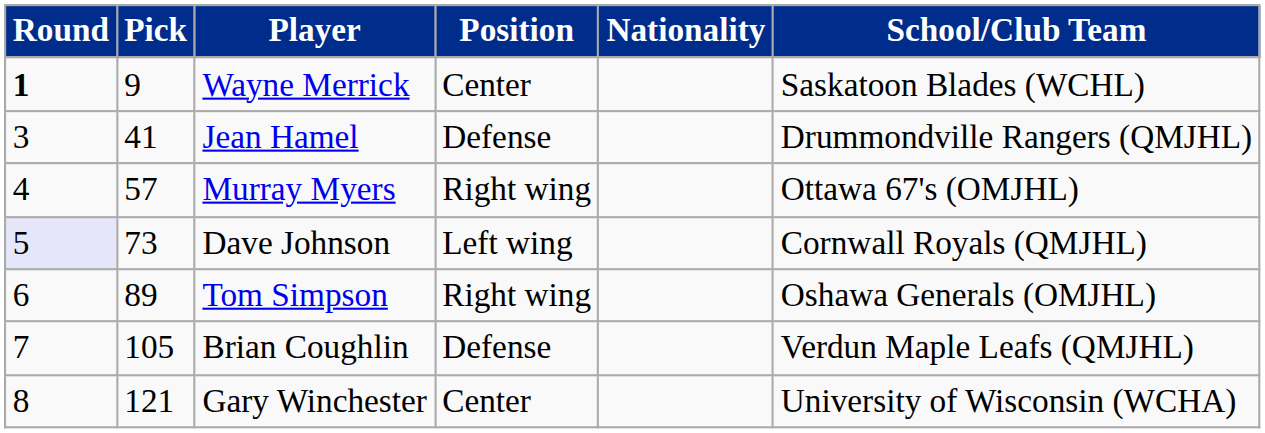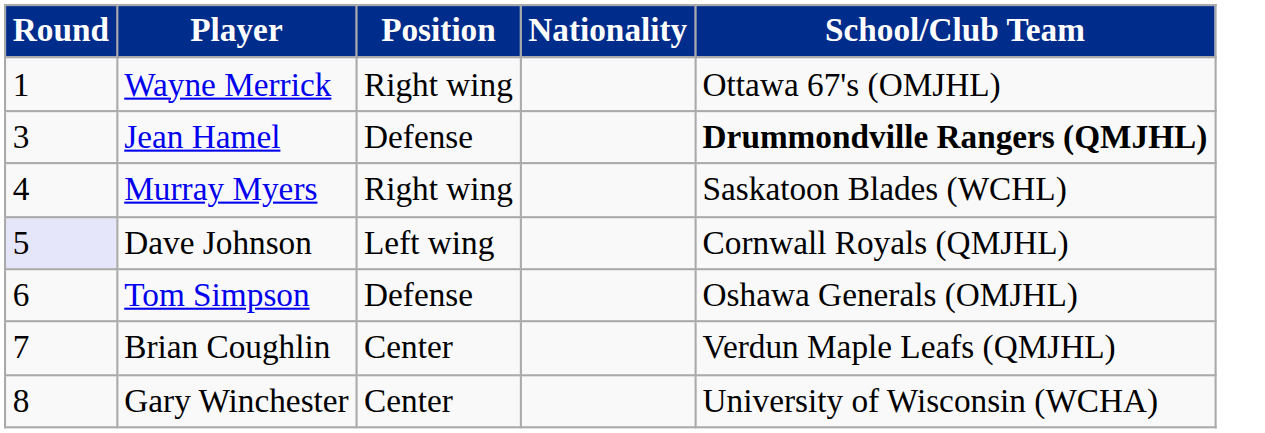- column: (156, 30)
(21, 83) bold -> (21, 83) normal
(487, 83) Center -> (438, 83) Right wing
(963, 83) Saskatoon Blades (WCHL) -> (852, 83) Ottawa 67's (OMJHL)
(1016, 136) normal -> (955, 136) bold
(930, 189) Ottawa 67's (OMJHL) -> (885, 189) Saskatoon Blades (WCHL)
(517, 294) Right wing -> (419, 294) Defense
(497, 347) Defense -> (408, 347) Center
